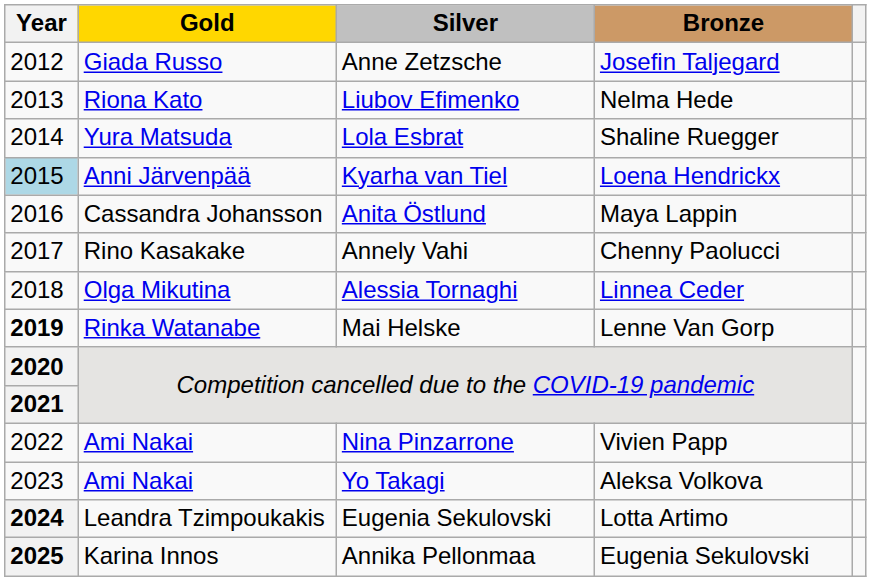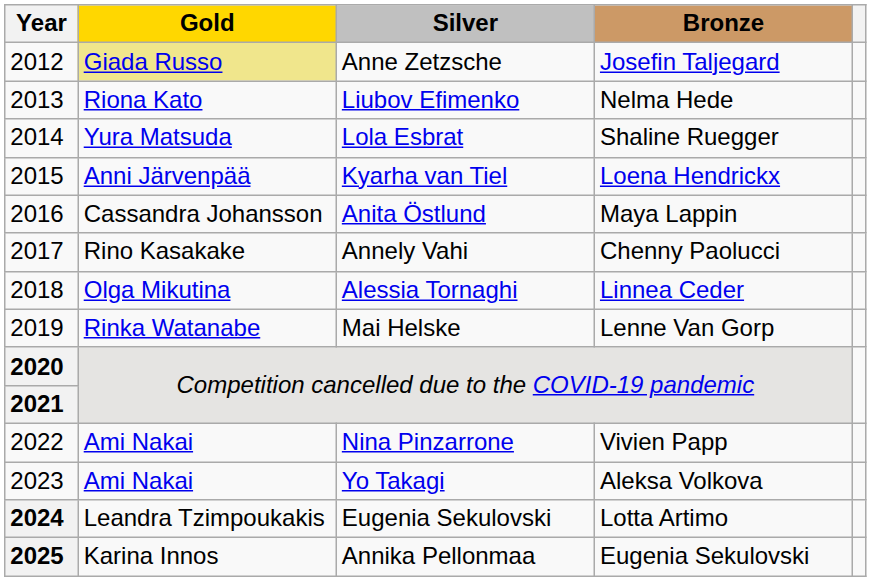(153, 61) no background -> (153, 61) khaki background
(37, 175) lightblue background -> (37, 175) no background
(37, 328) bold -> (37, 328) normal
